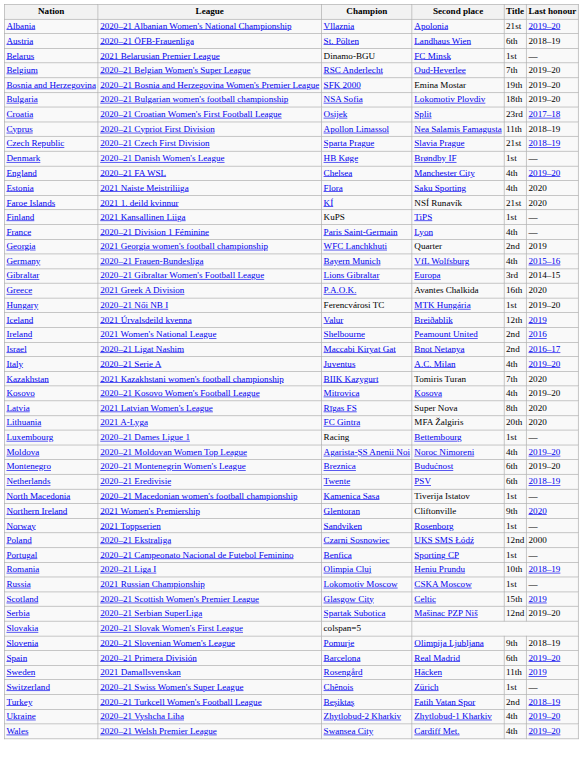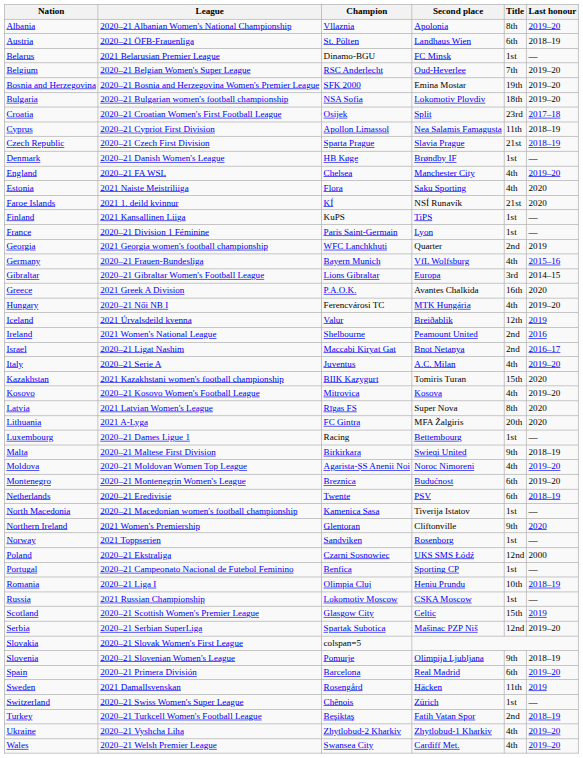(514, 26) 21st -> (512, 26) 8th
(512, 232) 4th -> (511, 232) 1st
(511, 305) 1st -> (512, 305) 4th
(512, 378) 7th -> (514, 378) 15th
+ row: (17, 452)
